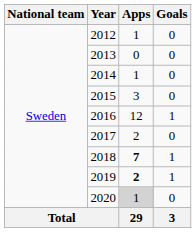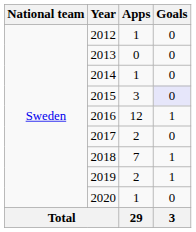(172, 95) no background -> (172, 95) lavender background
(136, 156) bold -> (136, 156) normal
(136, 177) bold -> (136, 177) normal
(136, 197) lightgrey background -> (136, 197) no background
